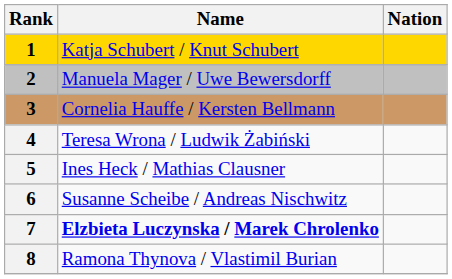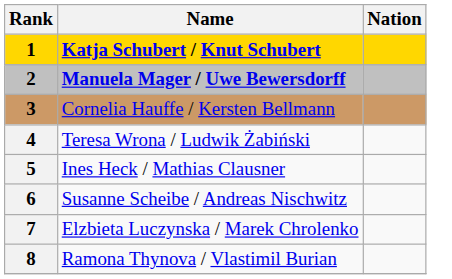(180, 49) normal -> (191, 49) bold
(196, 79) normal -> (204, 79) bold
(220, 229) bold -> (210, 229) normal
